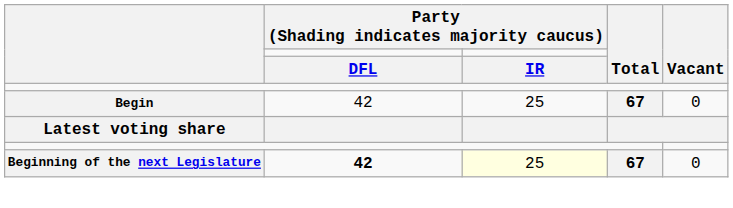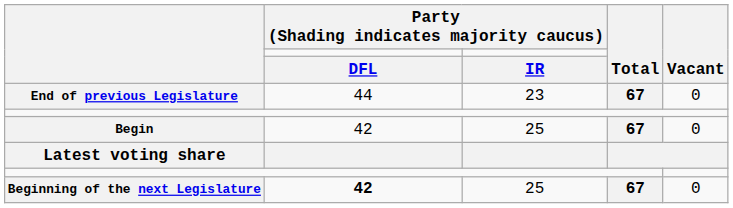+ row: (134, 96)
(535, 163) lightyellow background -> (535, 189) no background
